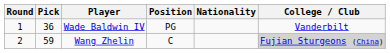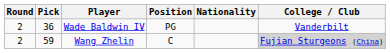(20, 26) 1 -> (20, 26) 2
